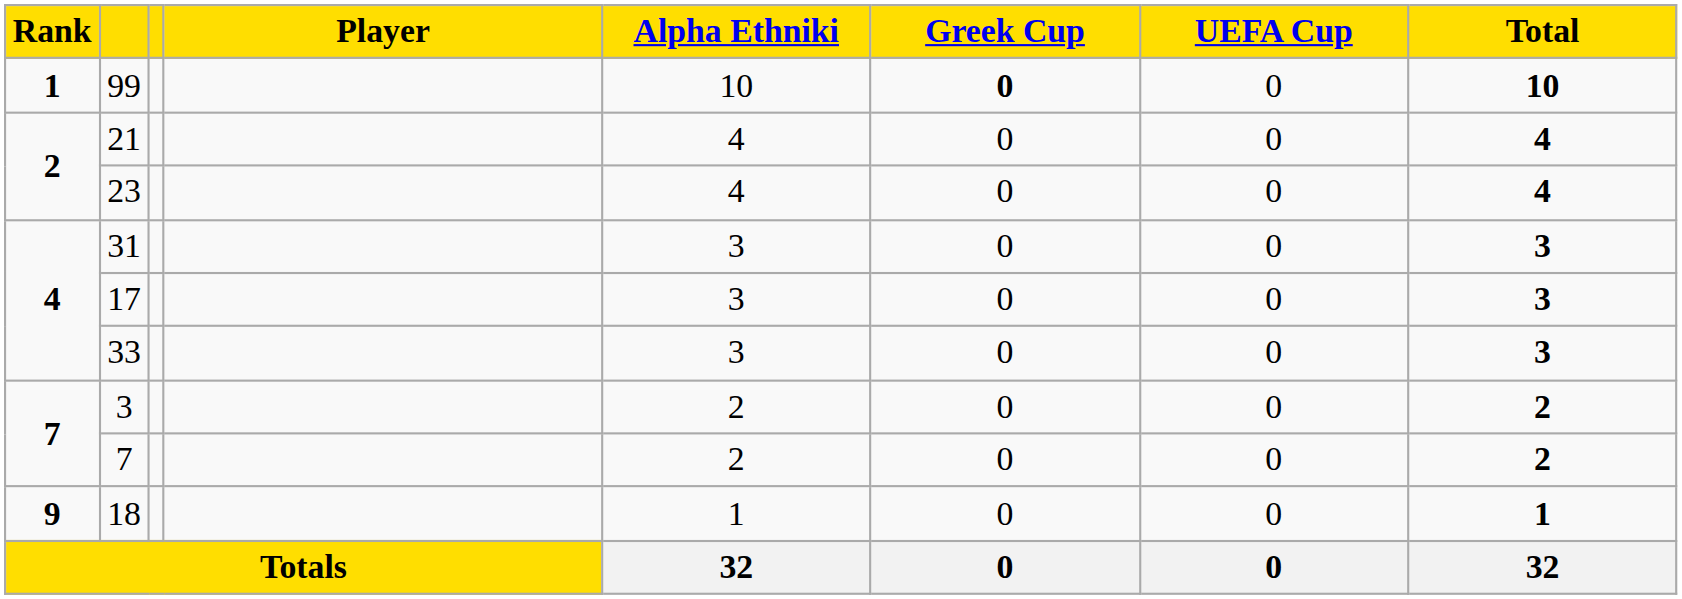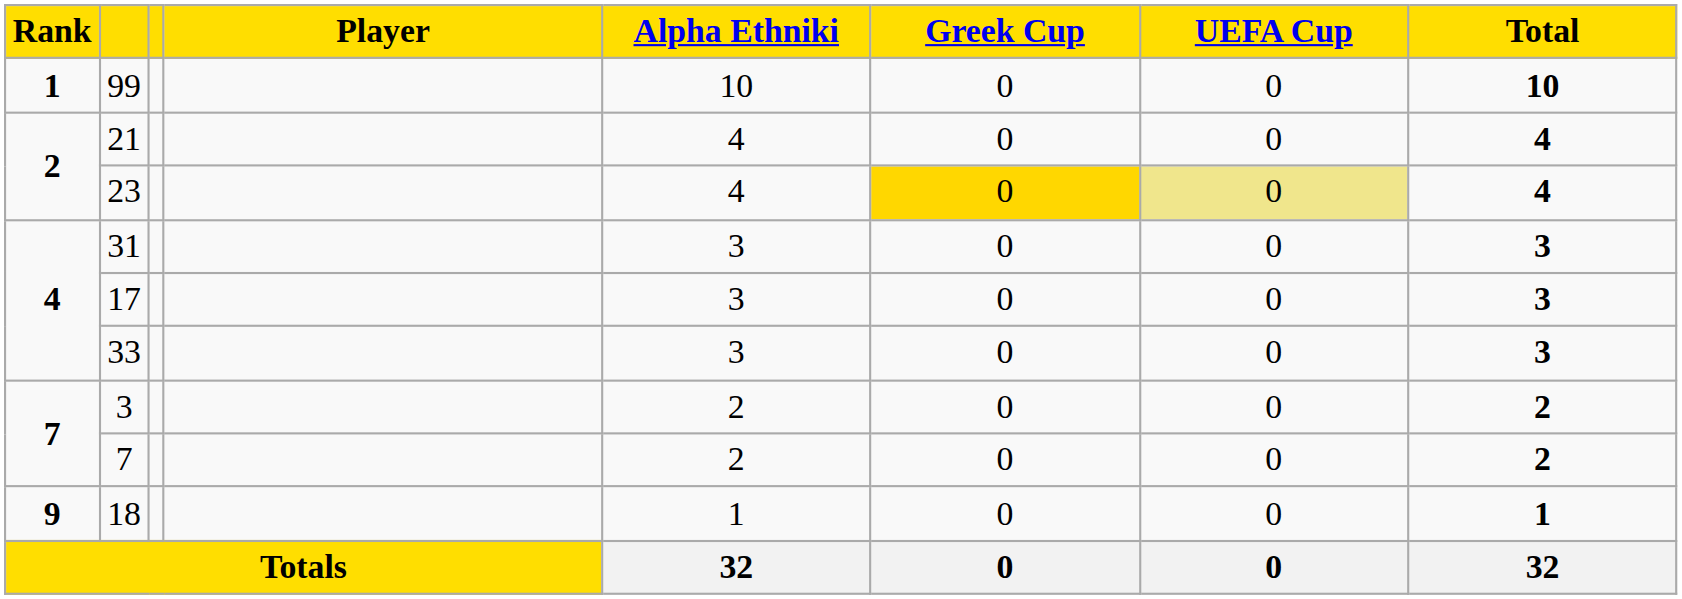(1005, 84) bold -> (1005, 84) normal
(1005, 191) no background -> (1005, 191) gold background
(1274, 191) no background -> (1274, 191) khaki background
